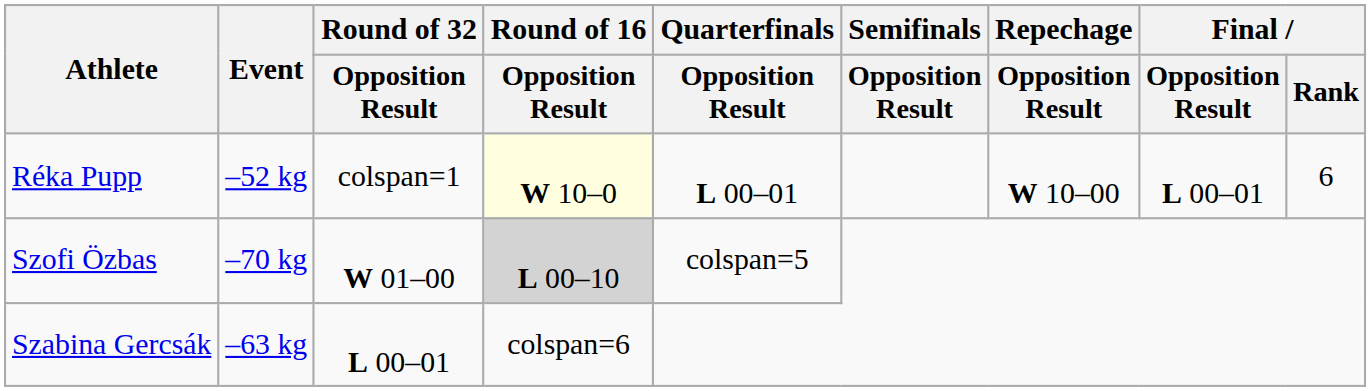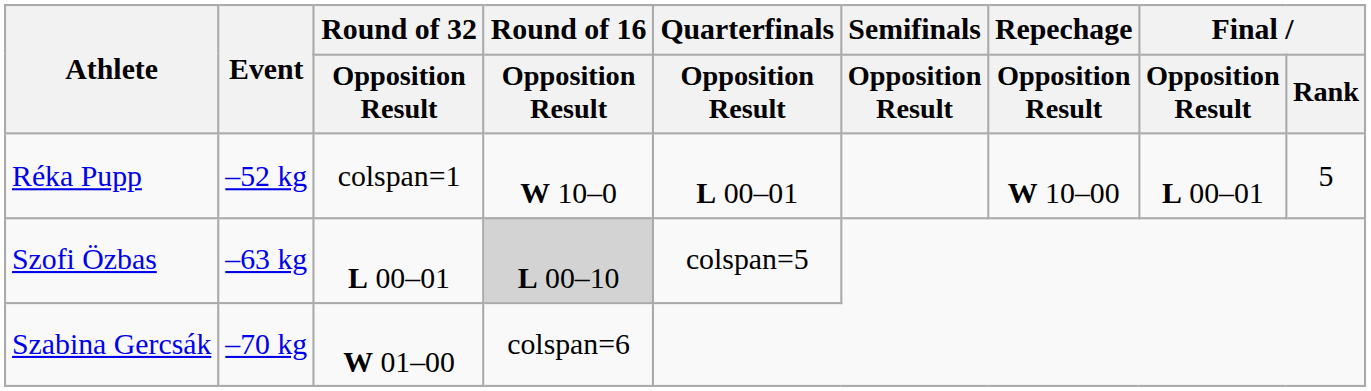(569, 193) lightyellow background -> (569, 193) no background
(1326, 175) 6 -> (1326, 175) 5
(266, 260) –70 kg -> (266, 260) –63 kg
(399, 277) W 01–00 -> (399, 277) L 00–01
(266, 344) –63 kg -> (266, 344) –70 kg
(399, 362) L 00–01 -> (399, 362) W 01–00
